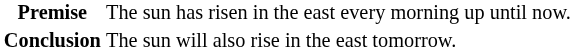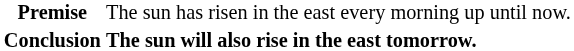(281, 40) normal -> (291, 40) bold
